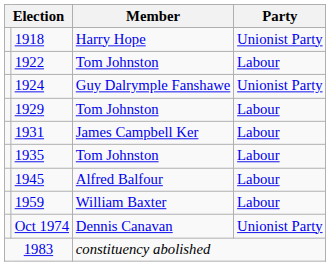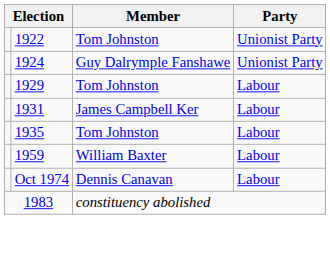- row: (29, 39)
(258, 62) Labour -> (280, 39) Unionist Party
- row: (29, 179)
(280, 226) Unionist Party -> (258, 179) Labour
